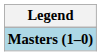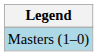(50, 39) bold -> (48, 39) normal
